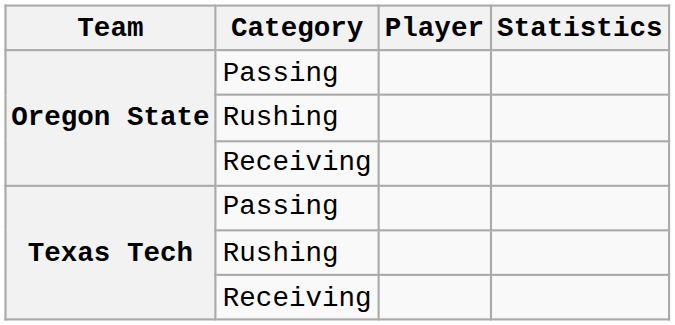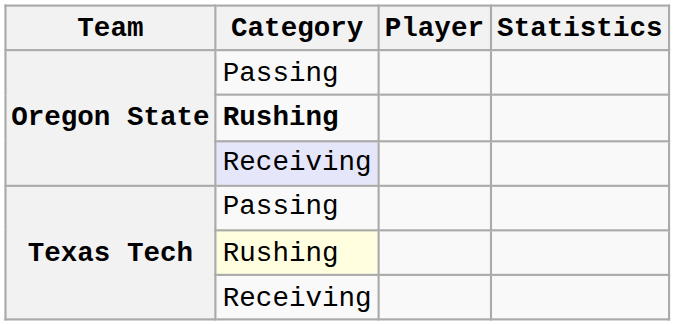(281, 118) normal -> (281, 118) bold
(297, 163) no background -> (297, 163) lavender background
(281, 253) no background -> (281, 253) lightyellow background
